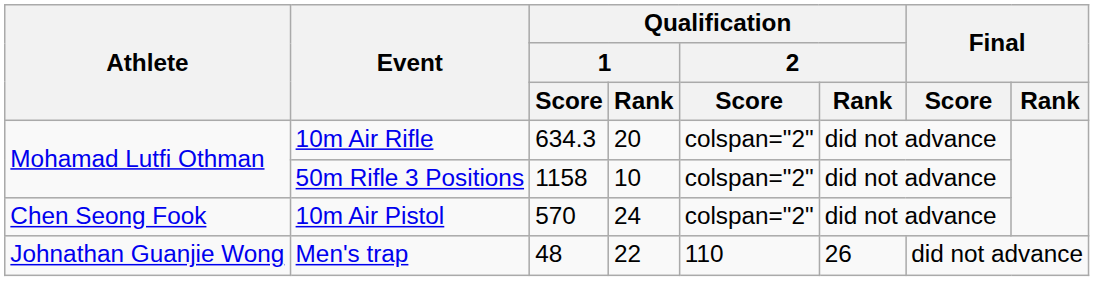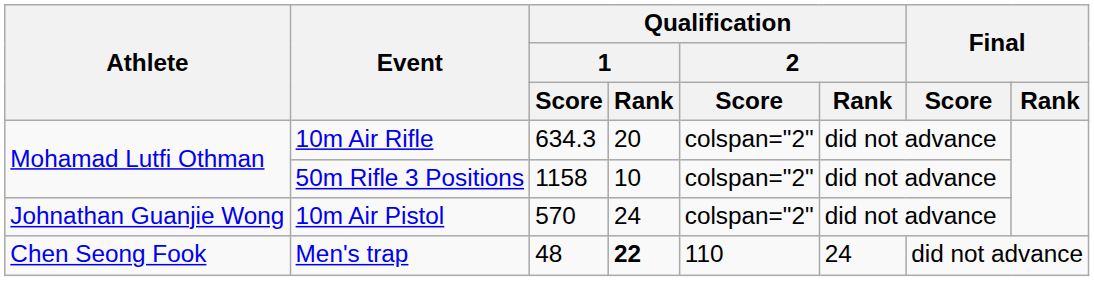(108, 216) Chen Seong Fook -> (147, 216) Johnathan Guanjie Wong
(147, 255) Johnathan Guanjie Wong -> (108, 255) Chen Seong Fook
(628, 255) normal -> (628, 255) bold
(838, 255) 26 -> (838, 255) 24
